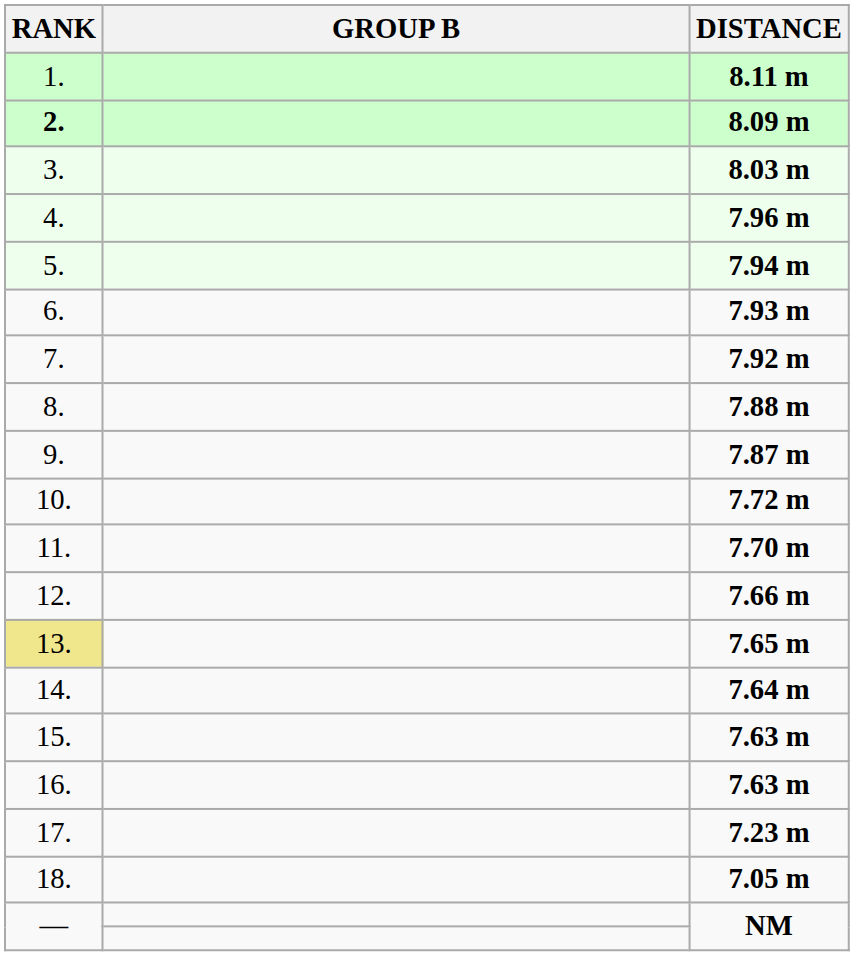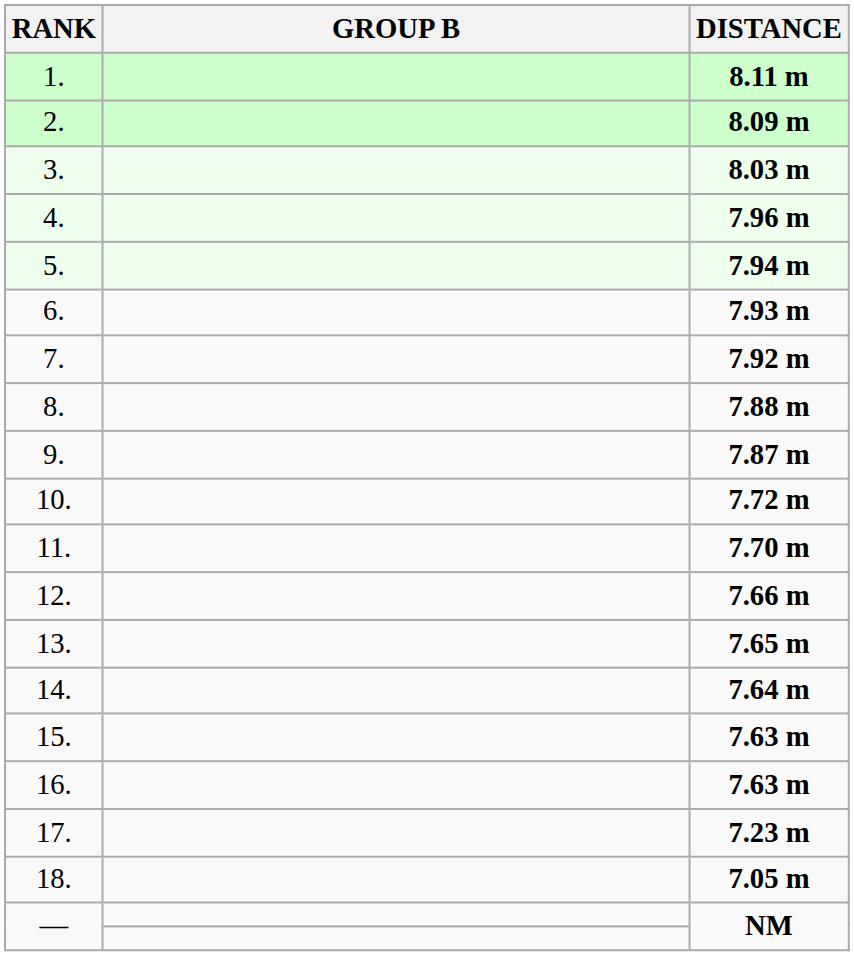(54, 123) bold -> (54, 123) normal
(54, 642) khaki background -> (54, 642) no background
